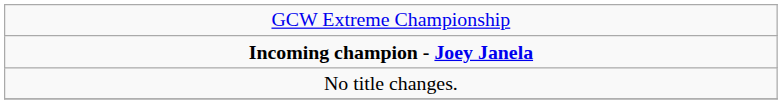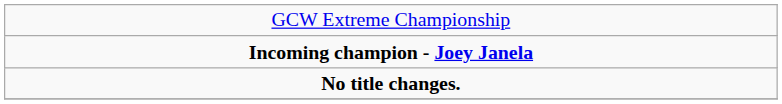(391, 83) normal -> (391, 83) bold
